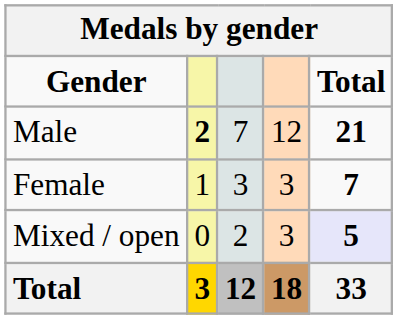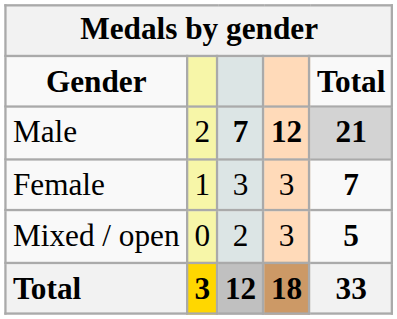(202, 132) bold -> (202, 132) normal
(240, 132) normal -> (240, 132) bold
(287, 132) normal -> (287, 132) bold
(351, 132) no background -> (351, 132) lightgrey background
(351, 235) lavender background -> (351, 235) no background
